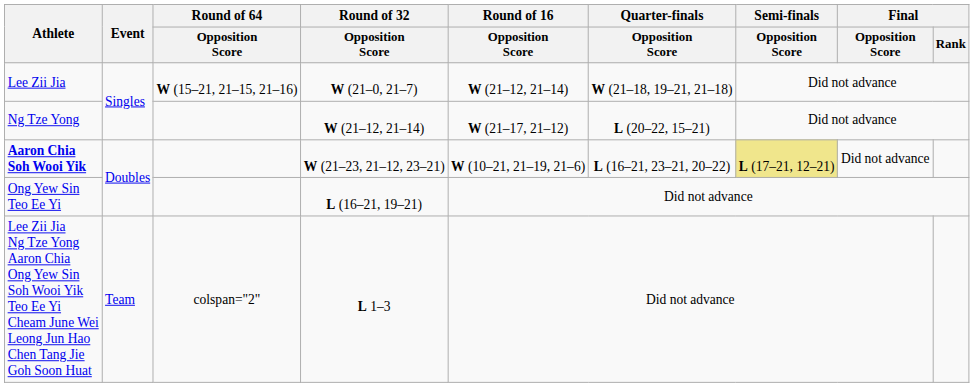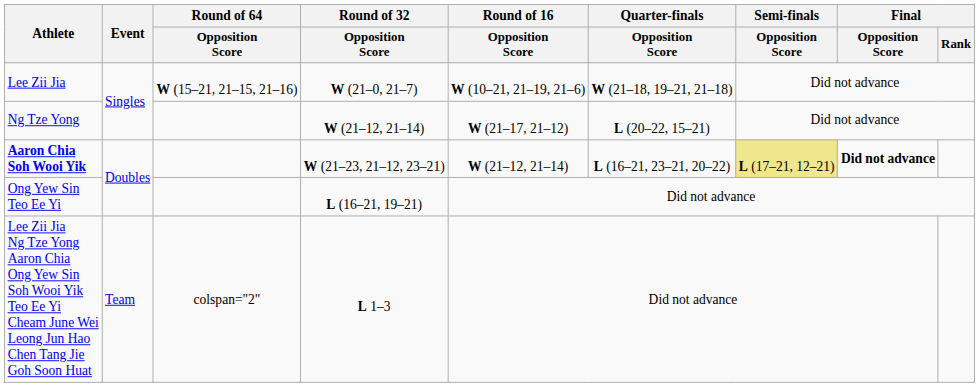(518, 90) W (21–12, 21–14) -> (518, 90) W (10–21, 21–19, 21–6)
(518, 167) W (10–21, 21–19, 21–6) -> (518, 167) W (21–12, 21–14)
(885, 159) normal -> (888, 159) bold
